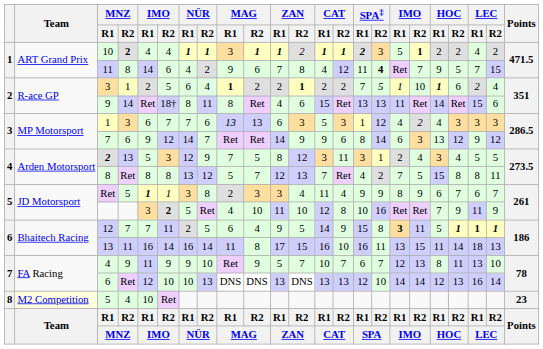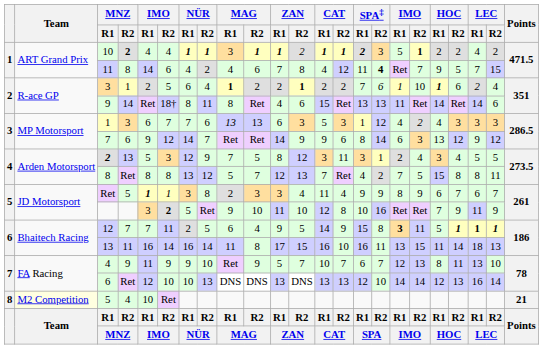(231, 68) 9 -> (231, 68) 4
(381, 86) 5 -> (381, 86) 6
(477, 104) 15 -> (477, 104) 14
(231, 210) 4 -> (231, 210) 9
(521, 299) 23 -> (521, 299) 21
